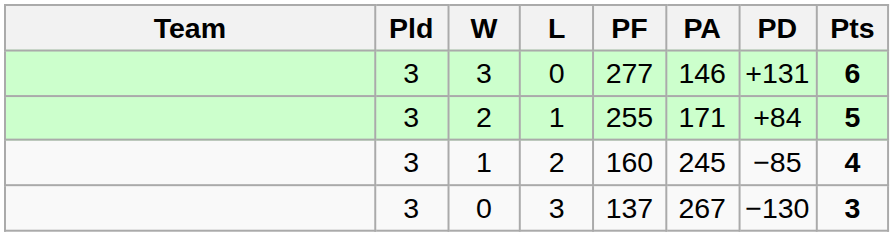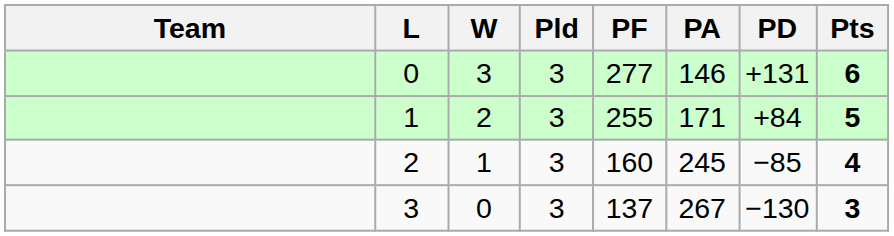columns swapped: (411, 28) <-> (557, 28)
